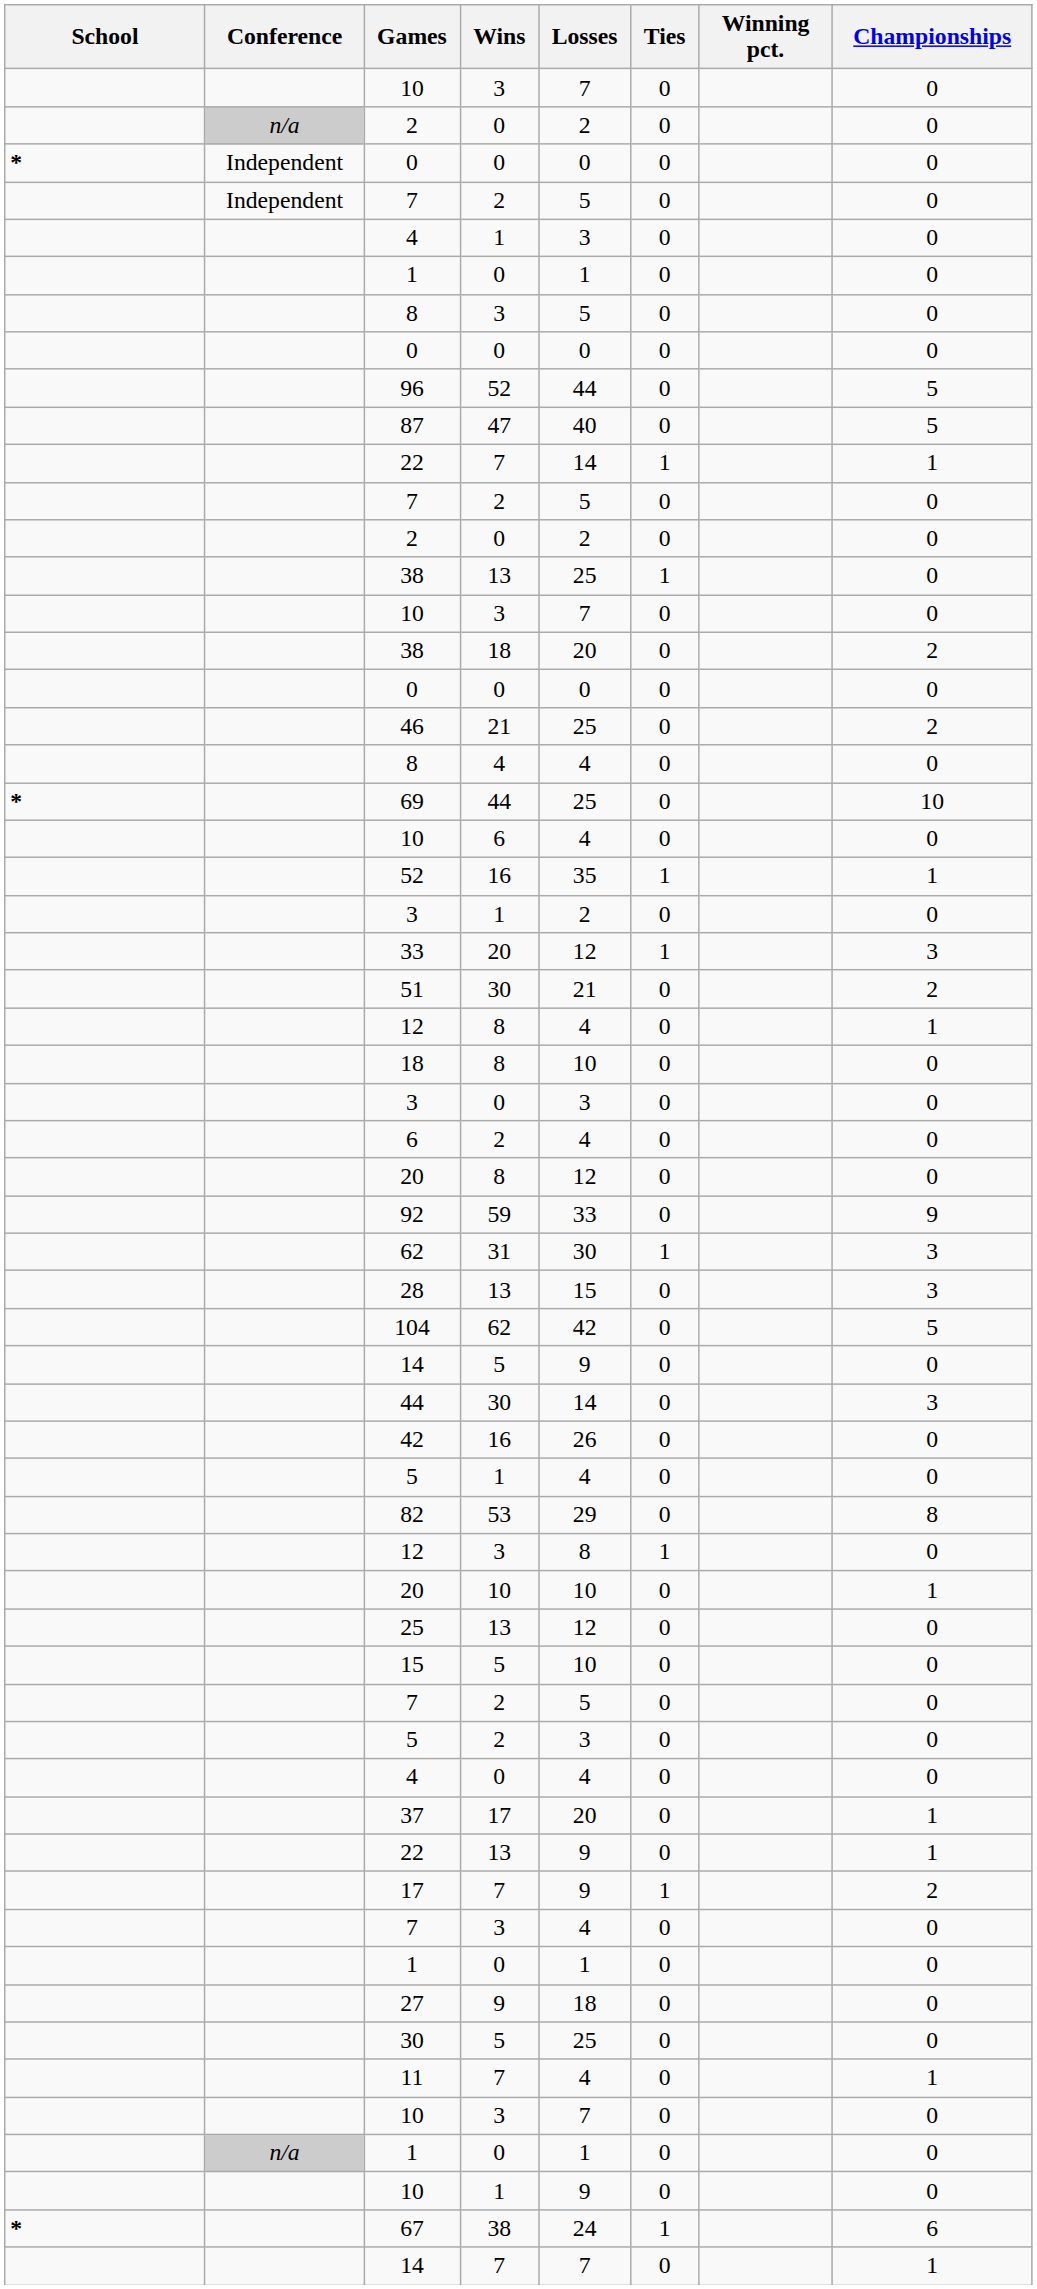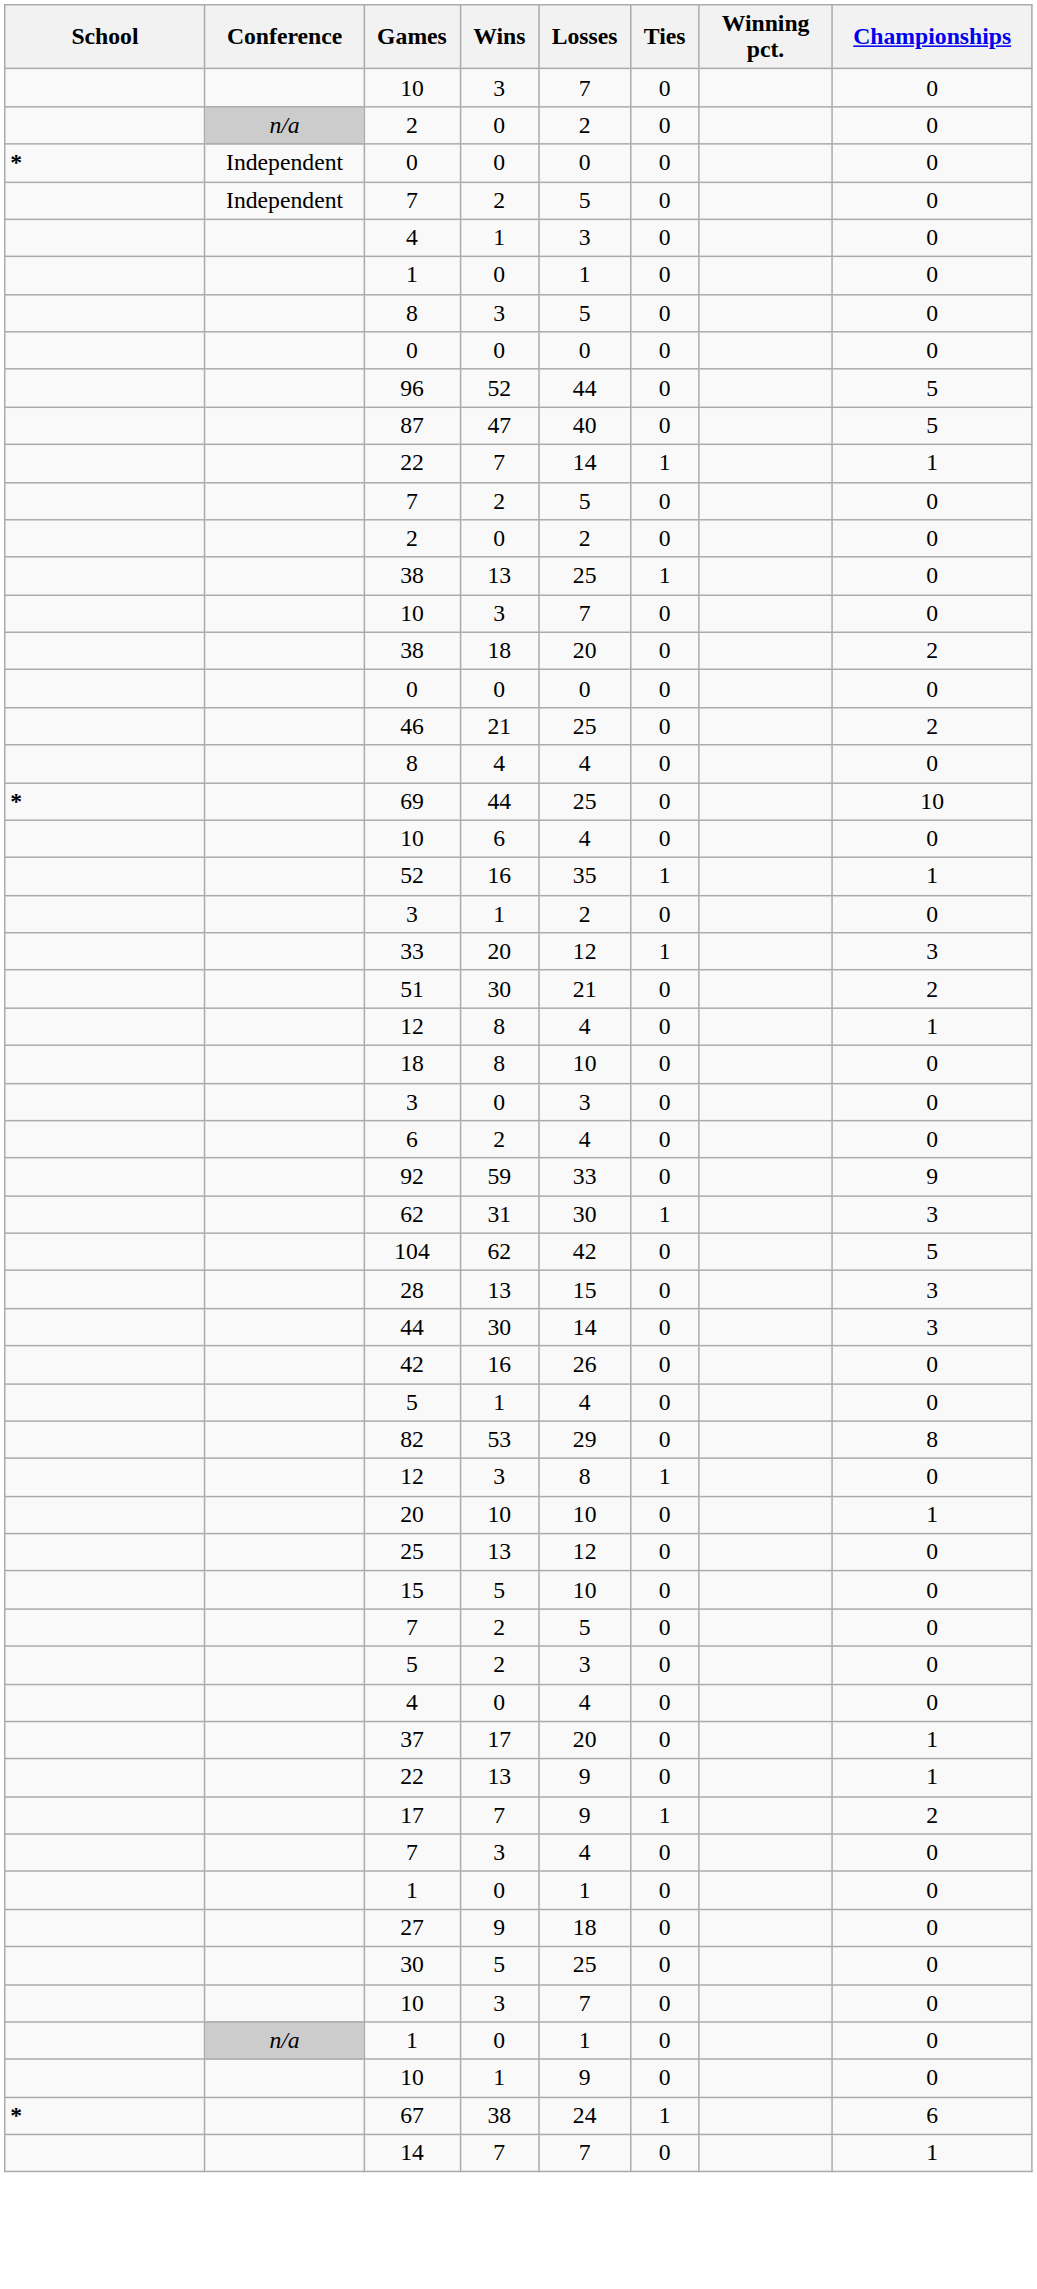- row: (412, 1176)
rows swapped: (412, 1289) <-> (412, 1326)
- row: (412, 1364)
- row: (412, 2077)
